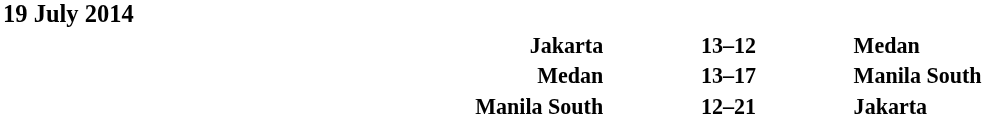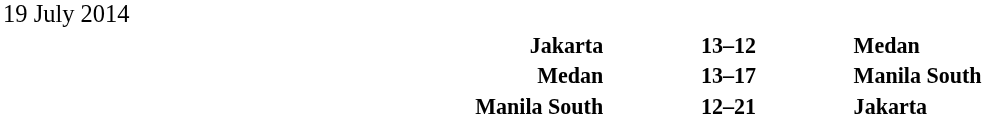(68, 14) bold -> (66, 14) normal
